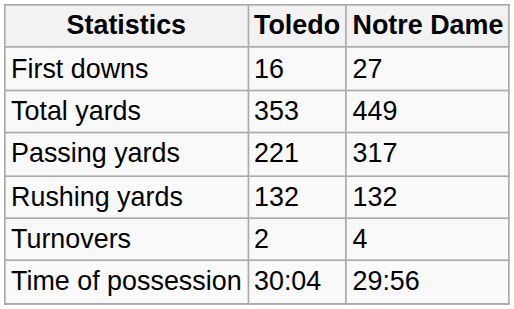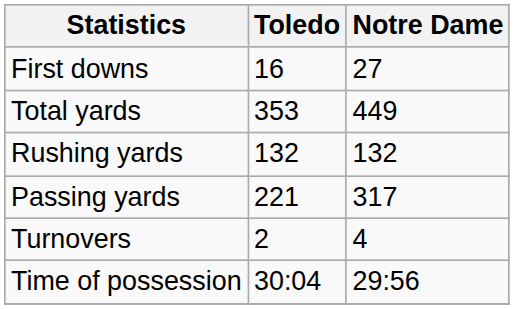rows swapped: (97, 196) <-> (95, 153)
